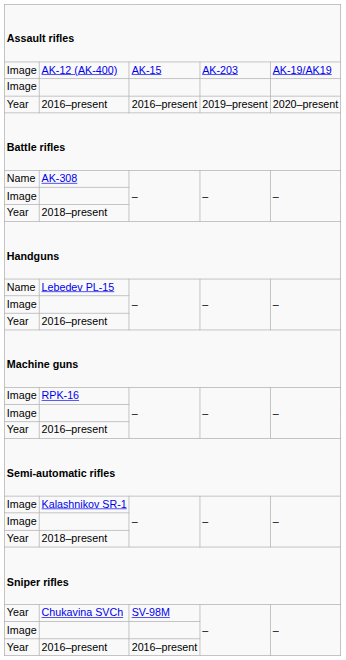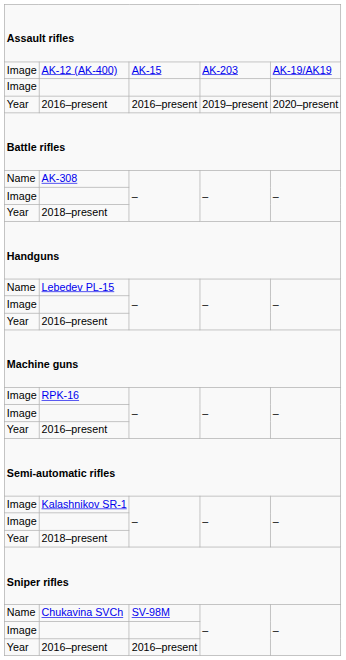(18, 613) Year -> (21, 613) Name
